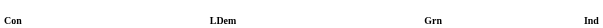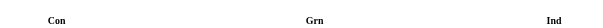- column: (223, 7)
